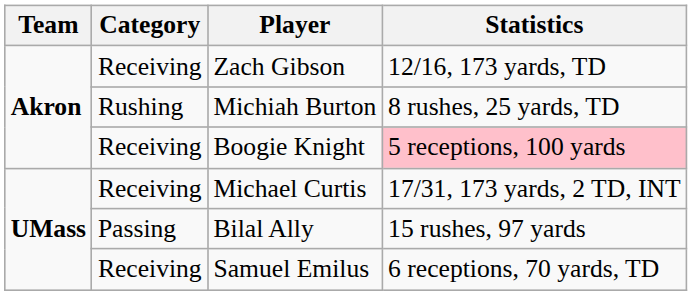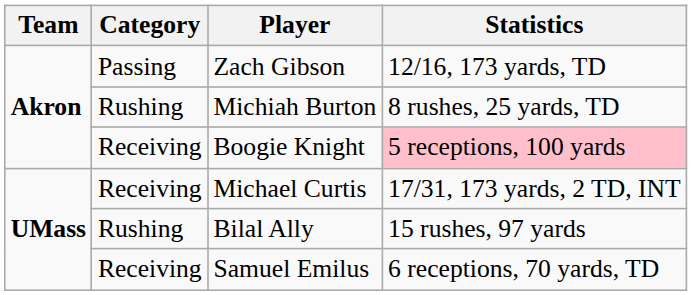(150, 66) Receiving -> (137, 66) Passing
(137, 228) Passing -> (141, 228) Rushing
